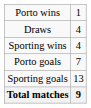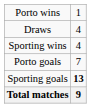(78, 78) normal -> (78, 78) bold
